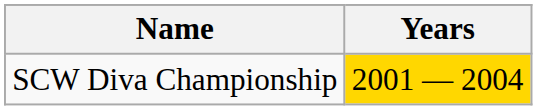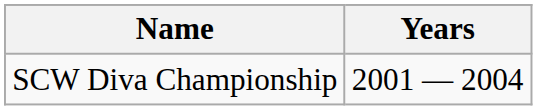(438, 78) gold background -> (438, 78) no background
